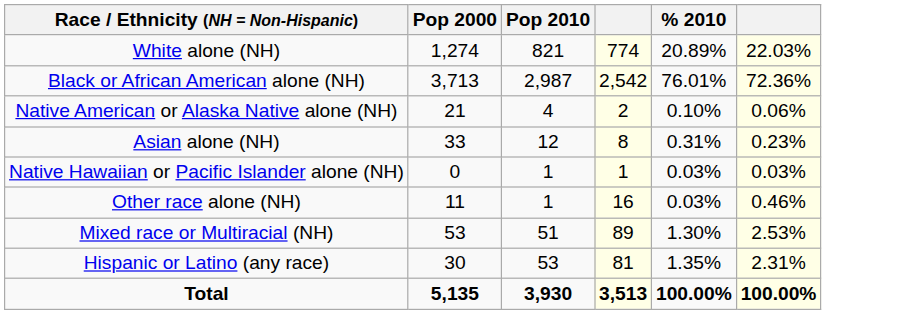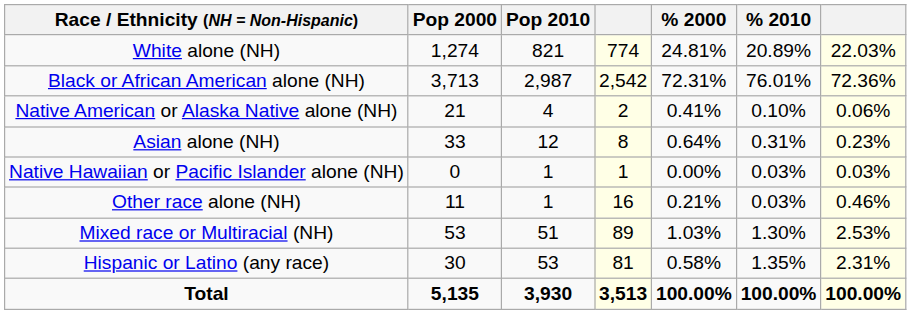+ column: (694, 19)
